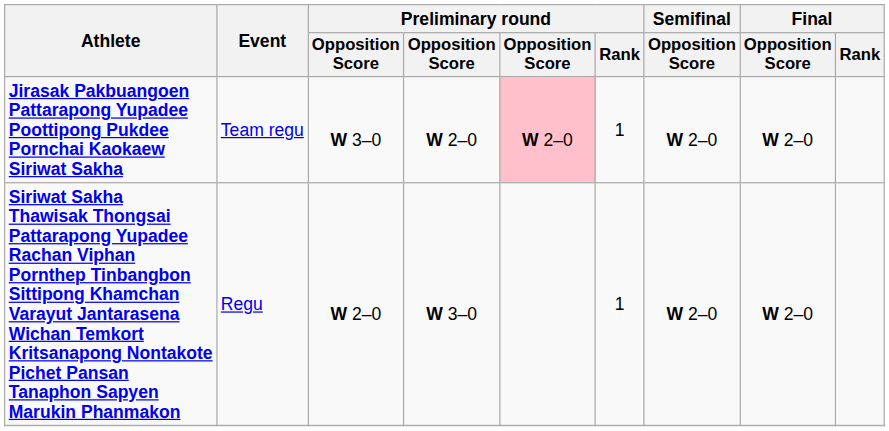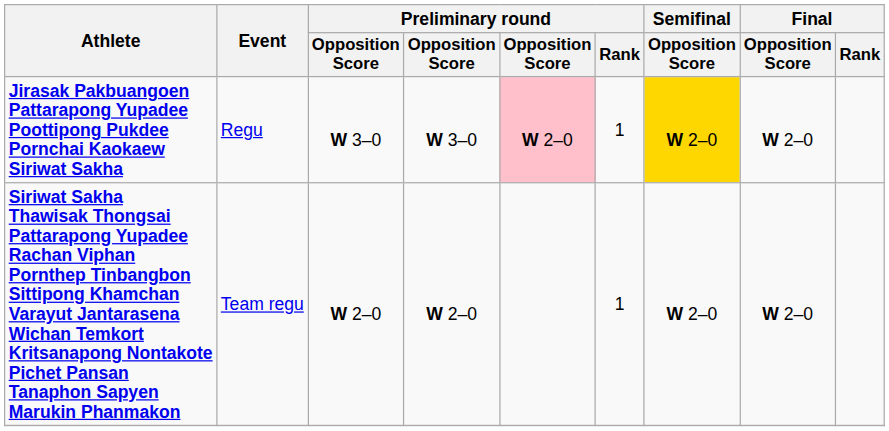(262, 130) Team regu -> (242, 130) Regu
(452, 140) W 2–0 -> (452, 140) W 3–0
(692, 140) no background -> (692, 140) gold background
(242, 304) Regu -> (262, 304) Team regu
(452, 314) W 3–0 -> (452, 314) W 2–0
